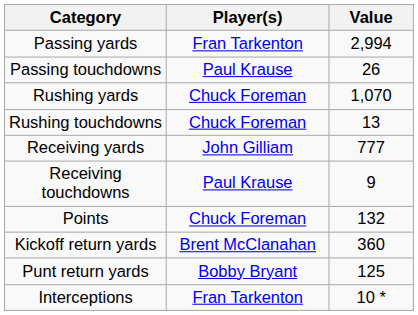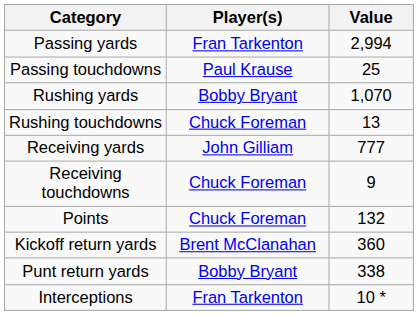(371, 69) 26 -> (371, 69) 25
(248, 95) Chuck Foreman -> (248, 95) Bobby Bryant
(248, 183) Paul Krause -> (248, 183) Chuck Foreman
(371, 271) 125 -> (371, 271) 338
